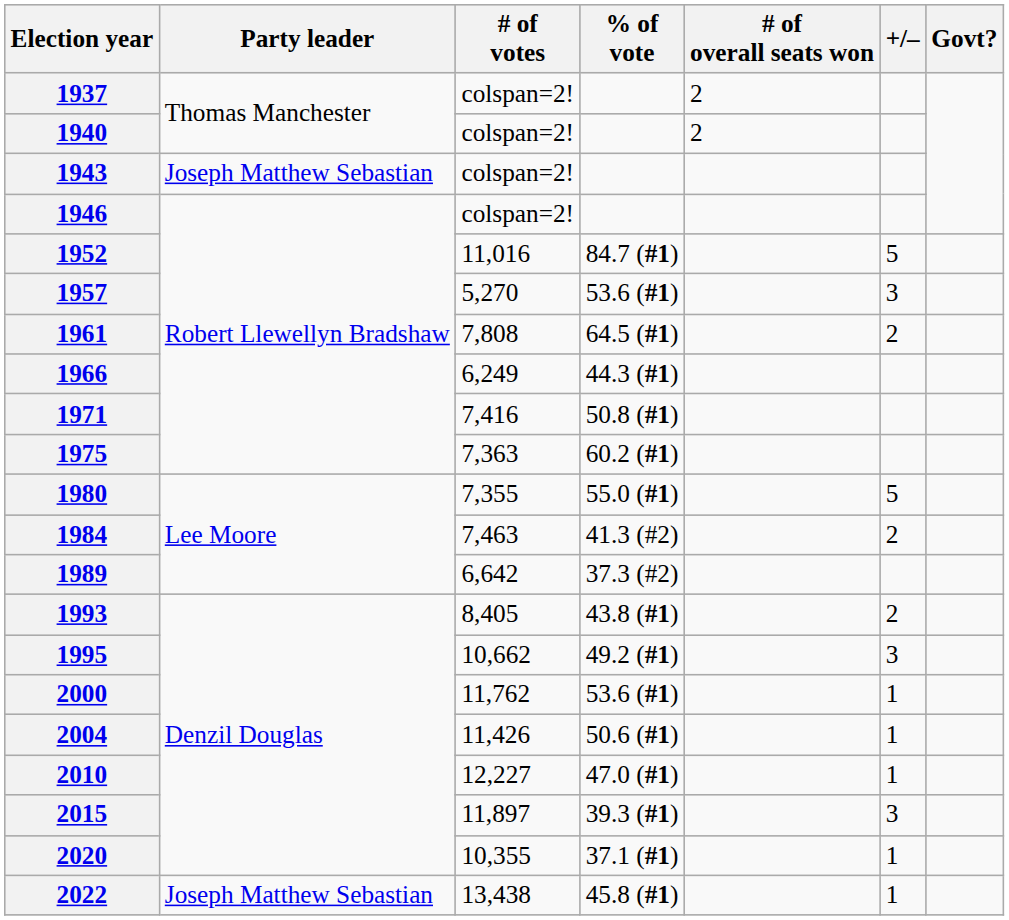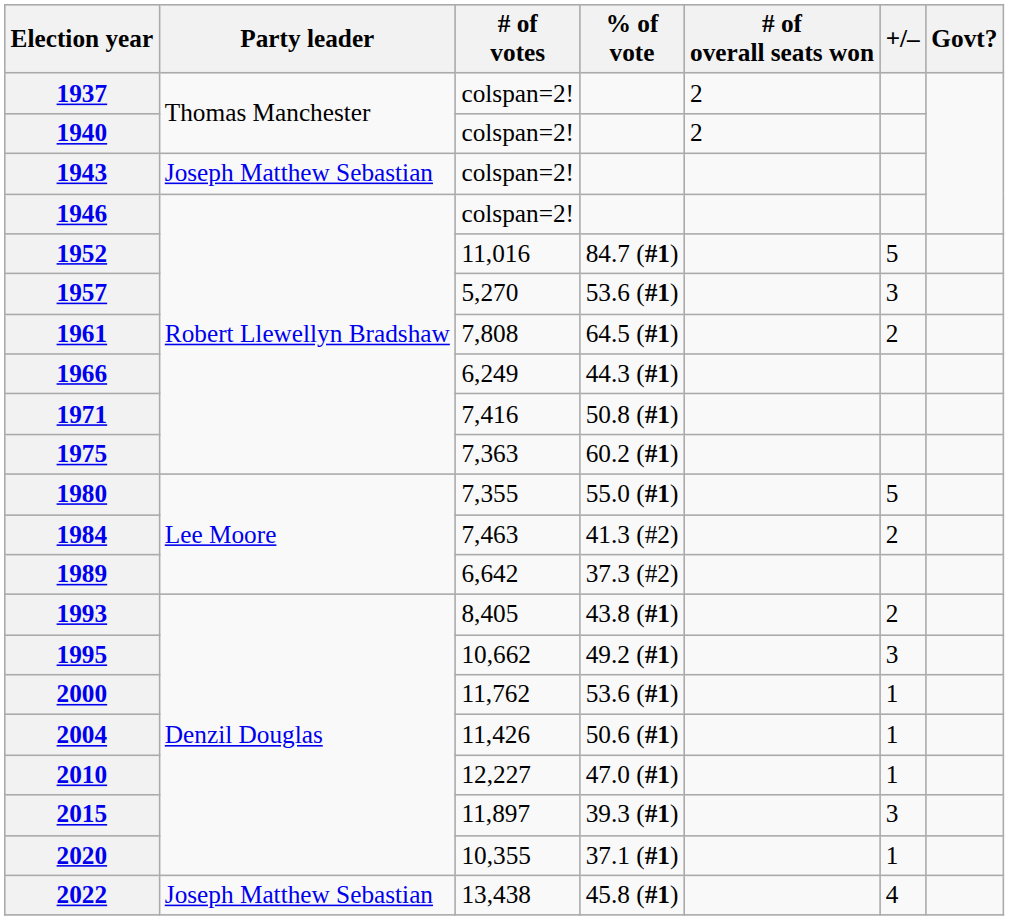(892, 894) 1 -> (892, 894) 4
